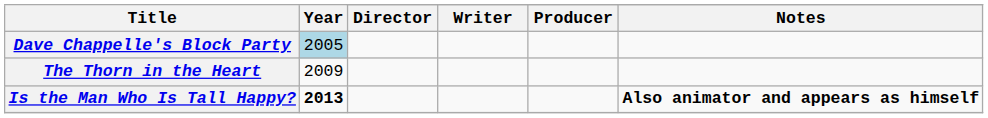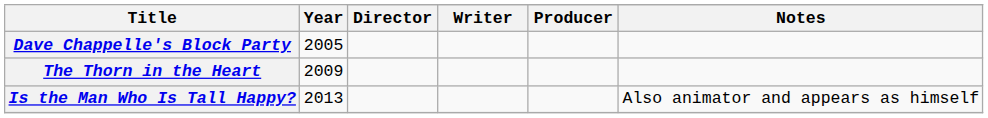(324, 45) lightblue background -> (324, 45) no background
(324, 99) bold -> (324, 99) normal
(801, 99) bold -> (801, 99) normal
